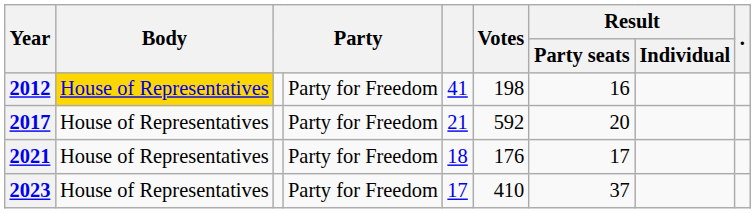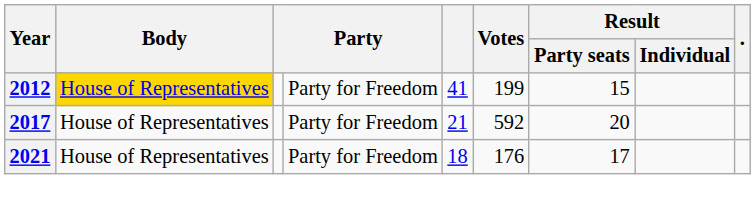(509, 89) 198 -> (509, 89) 199
(620, 89) 16 -> (620, 89) 15
- row: (30, 190)
